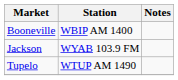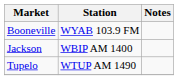(96, 30) WBIP AM 1400 -> (100, 30) WYAB 103.9 FM
(100, 48) WYAB 103.9 FM -> (96, 48) WBIP AM 1400
